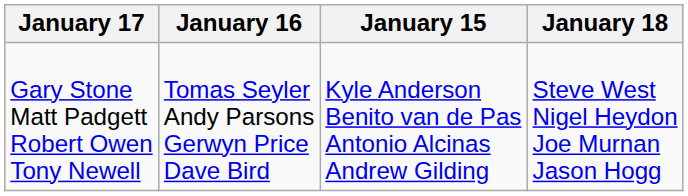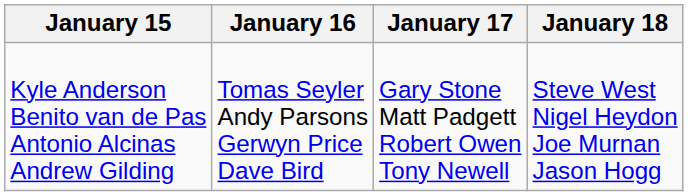columns swapped: (423, 23) <-> (81, 23)
